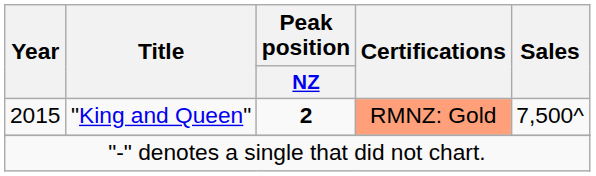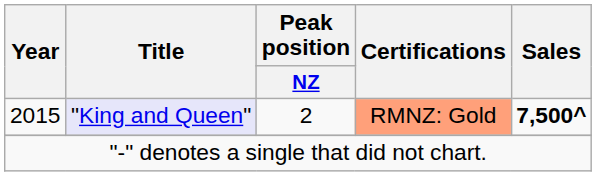(161, 116) no background -> (161, 116) lavender background
(306, 116) bold -> (306, 116) normal
(550, 116) normal -> (551, 116) bold
